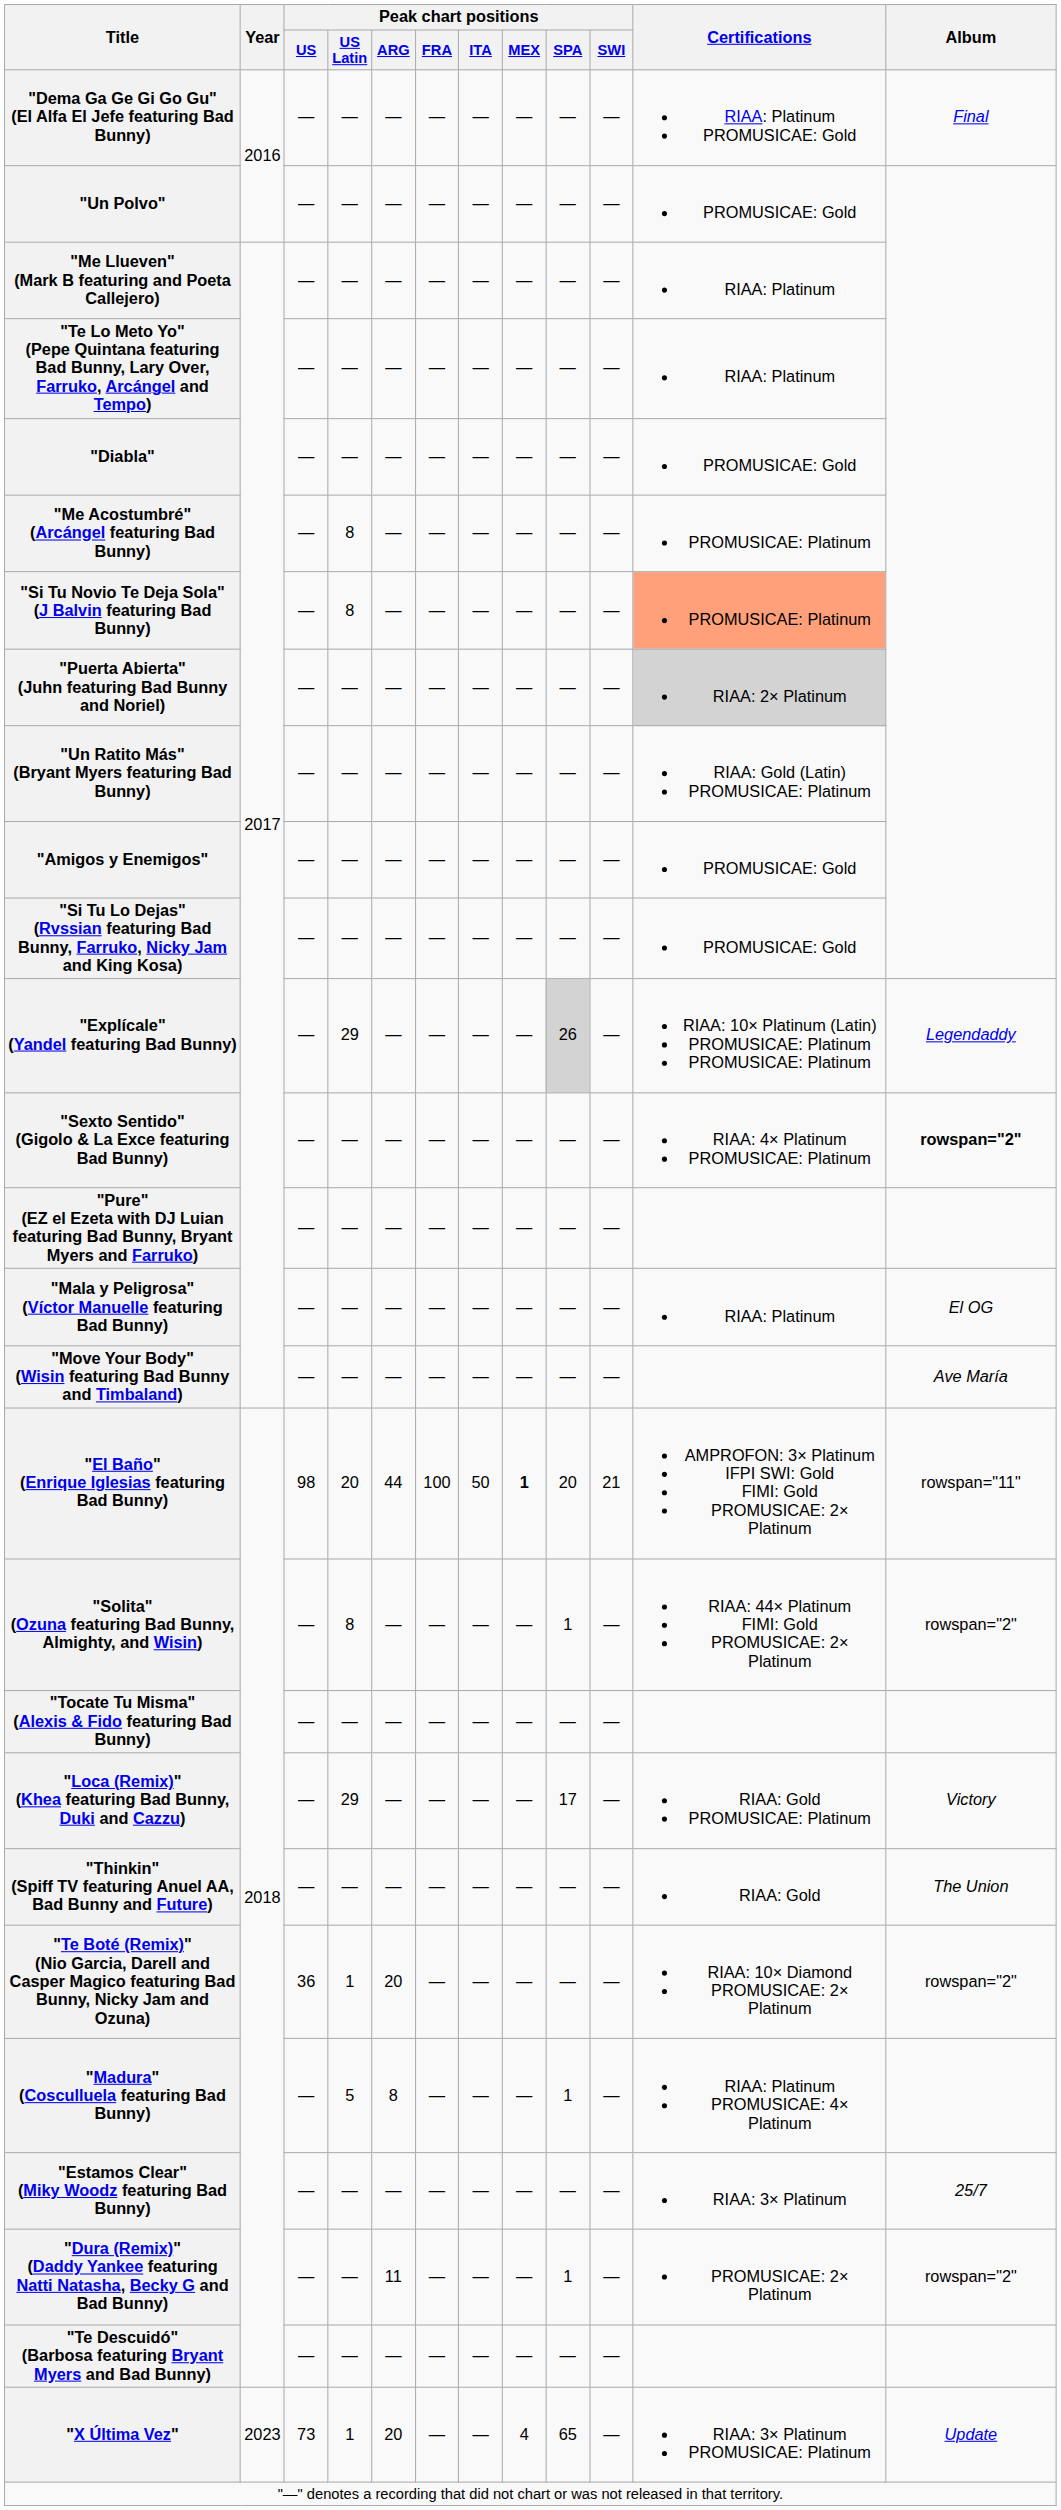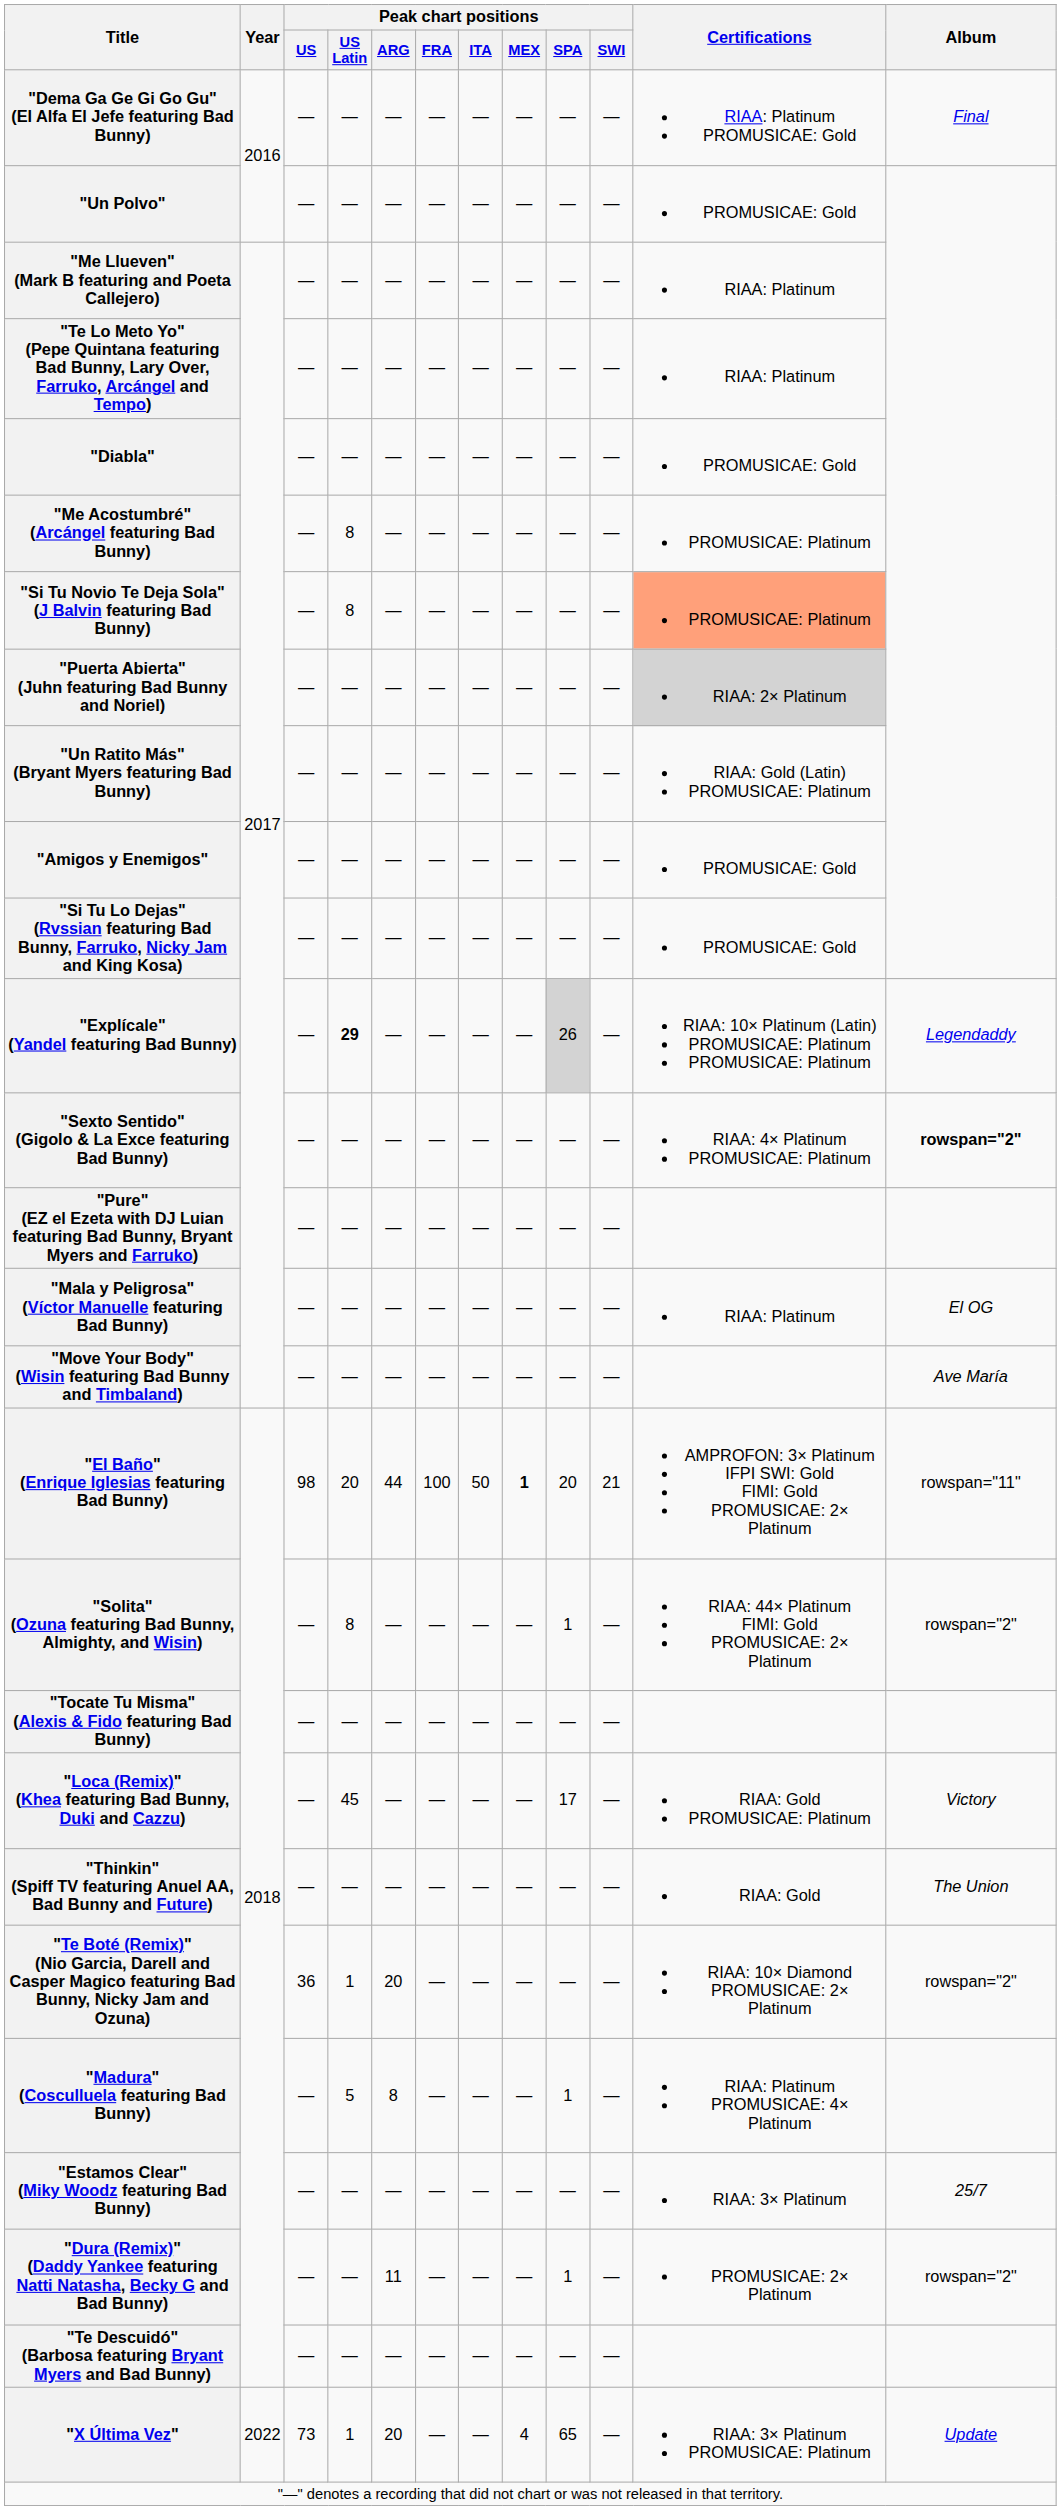(350, 1035) normal -> (350, 1035) bold
(350, 1800) 29 -> (350, 1800) 45
(262, 2434) 2023 -> (262, 2434) 2022
